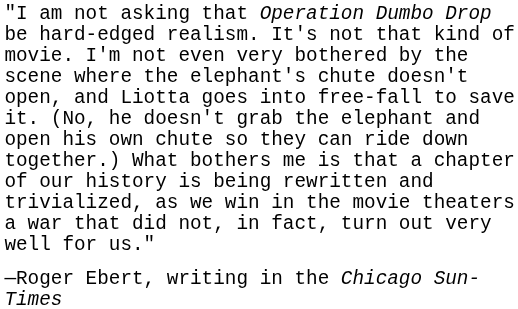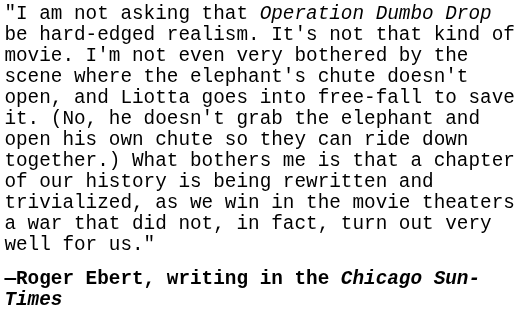(242, 289) normal -> (242, 289) bold
